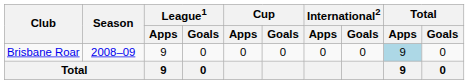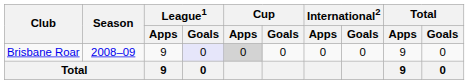(203, 52) no background -> (203, 52) lavender background
(243, 52) no background -> (243, 52) lightgrey background
(403, 52) lightblue background -> (403, 52) no background
